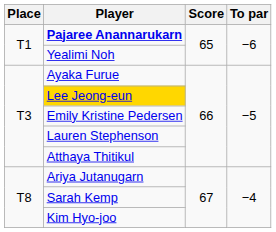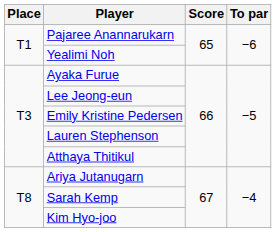(114, 34) bold -> (110, 34) normal
(89, 95) gold background -> (89, 95) no background
